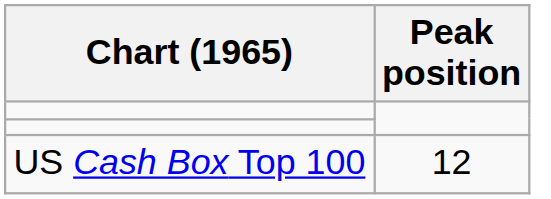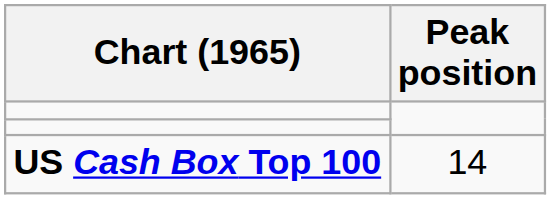(189, 163) normal -> (197, 163) bold
(452, 163) 12 -> (467, 163) 14
